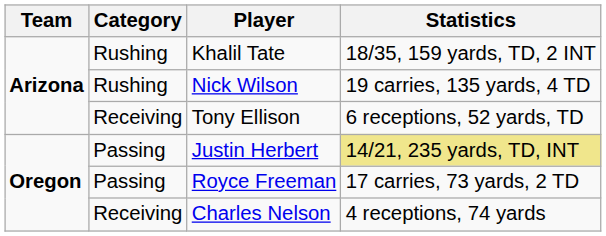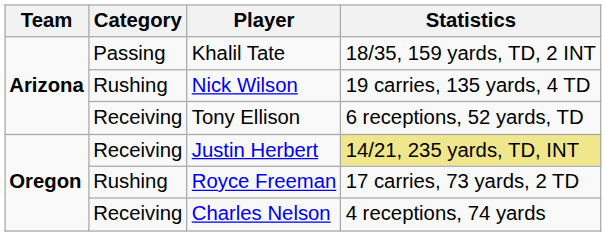(130, 53) Rushing -> (129, 53) Passing
(129, 149) Passing -> (138, 149) Receiving
(129, 182) Passing -> (130, 182) Rushing
